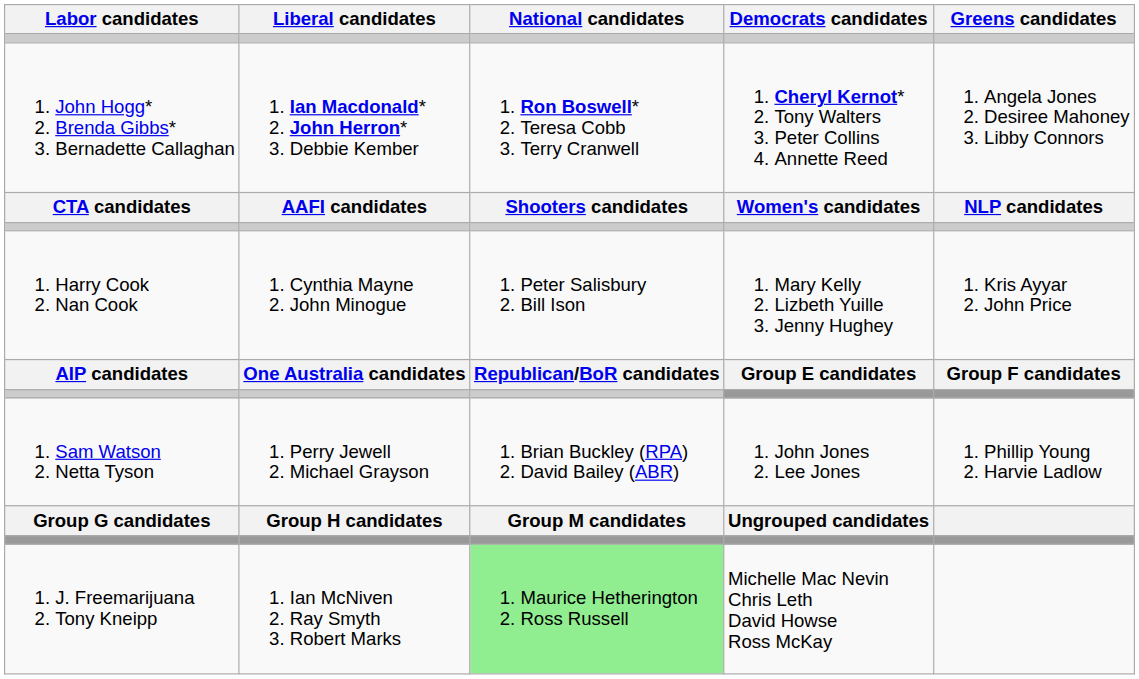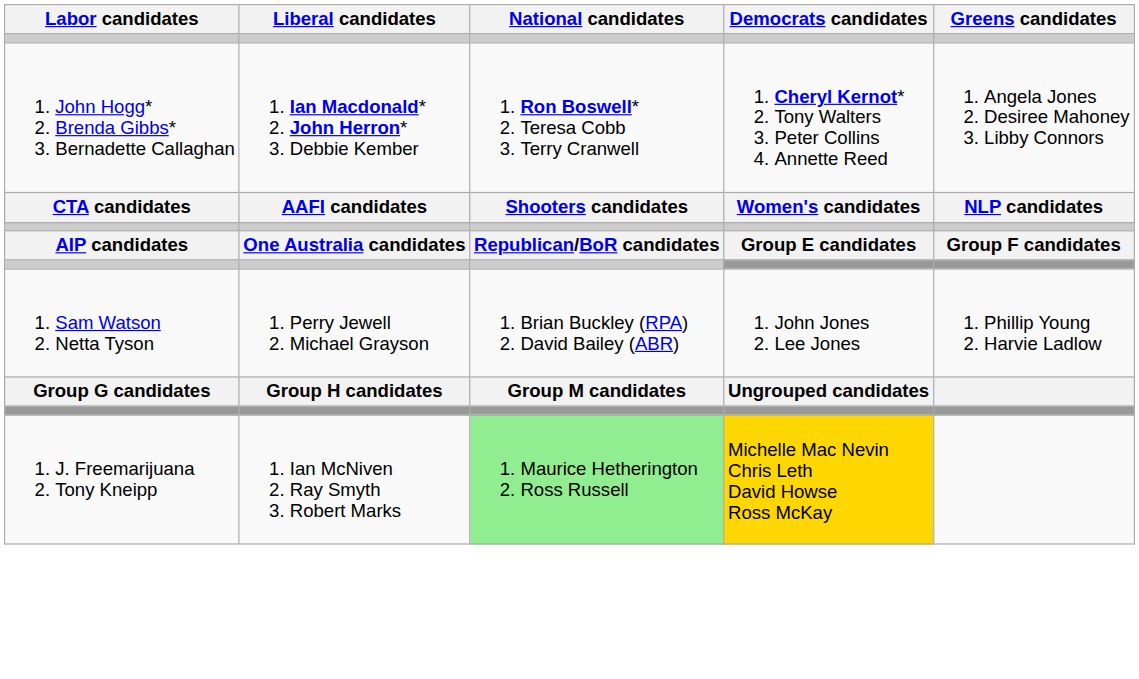- row: (122, 295)
(808, 610) no background -> (808, 481) gold background
